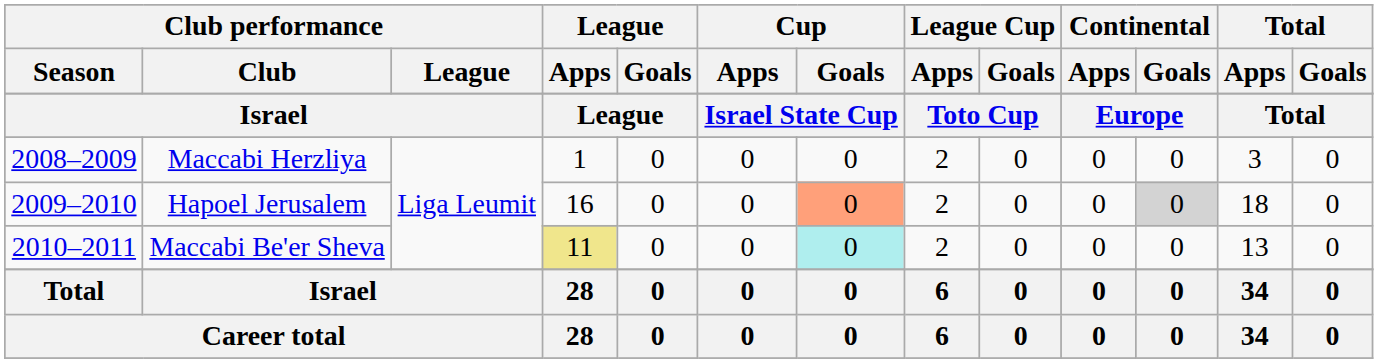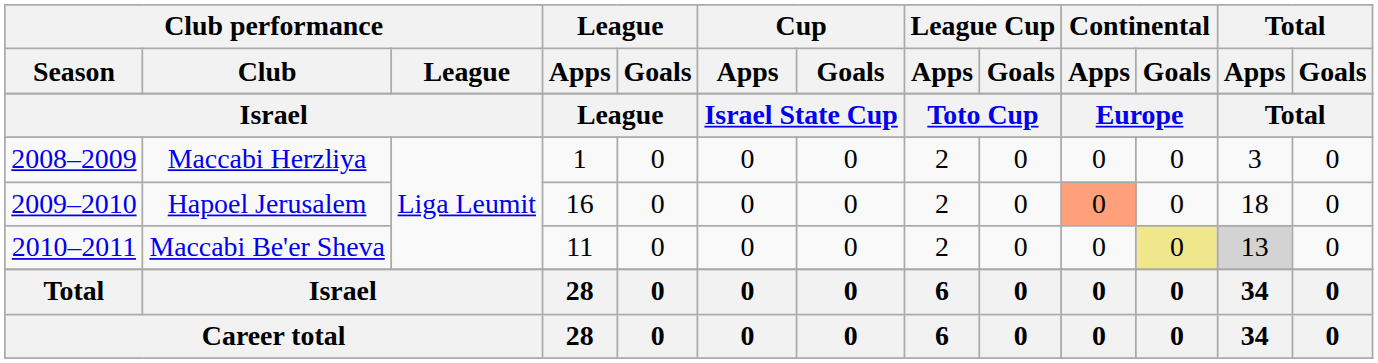(851, 203) lightsalmon background -> (851, 203) no background
(1099, 203) no background -> (1099, 203) lightsalmon background
(1177, 203) lightgrey background -> (1177, 203) no background
(580, 247) khaki background -> (580, 247) no background
(851, 247) paleturquoise background -> (851, 247) no background
(1177, 247) no background -> (1177, 247) khaki background
(1255, 247) no background -> (1255, 247) lightgrey background
